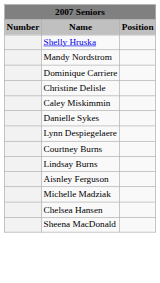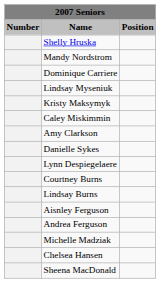- row: (75, 88)
+ row: (78, 88)
+ row: (77, 103)
+ row: (71, 134)
+ row: (75, 225)
